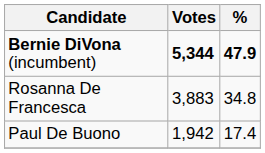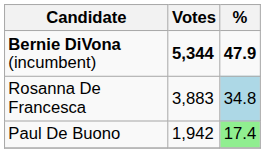(240, 98) no background -> (240, 98) lightblue background
(240, 134) no background -> (240, 134) lightgreen background
